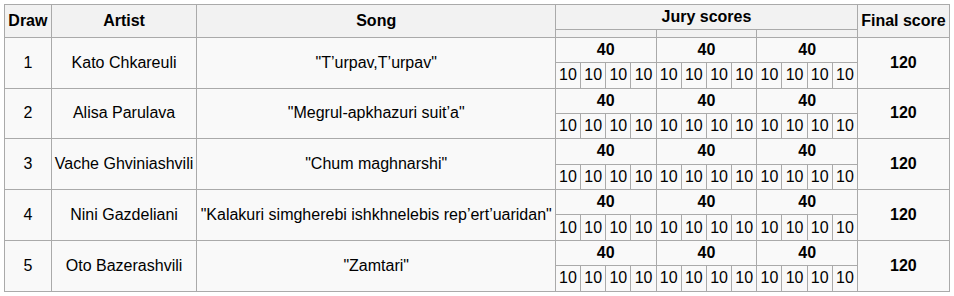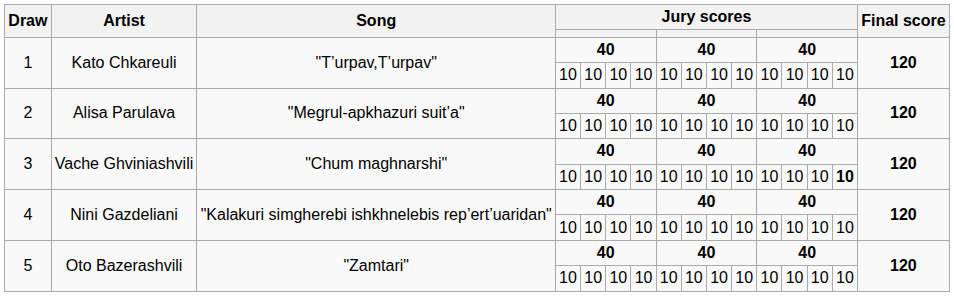(845, 176) normal -> (845, 176) bold
